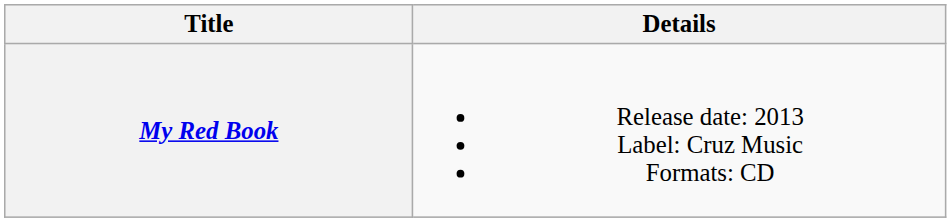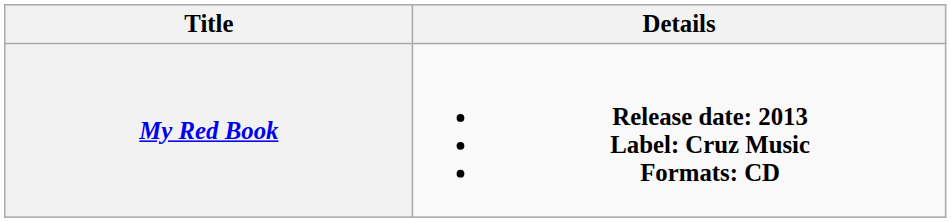(679, 144) normal -> (679, 144) bold
